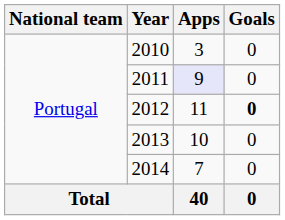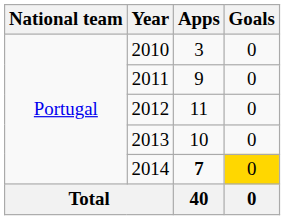(199, 79) lavender background -> (199, 79) no background
(252, 109) bold -> (252, 109) normal
(199, 169) normal -> (199, 169) bold
(252, 169) no background -> (252, 169) gold background
